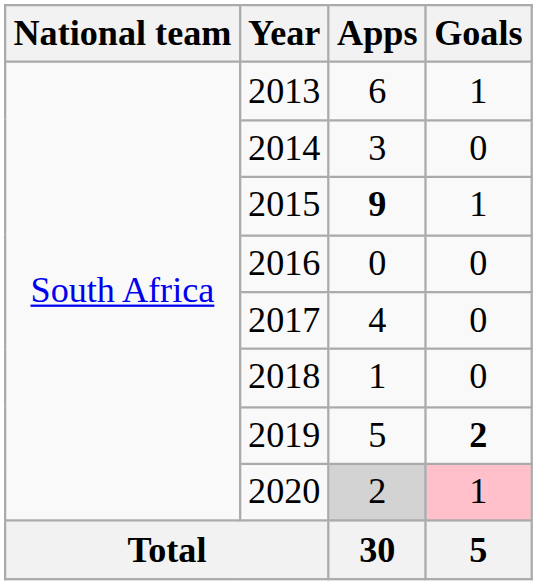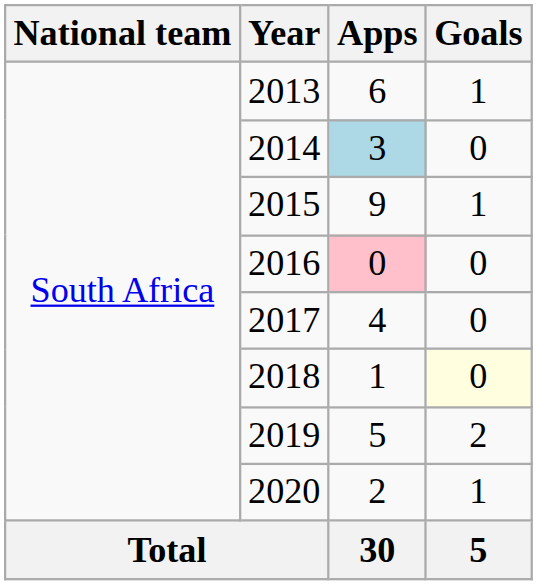(377, 147) no background -> (377, 147) lightblue background
(377, 205) bold -> (377, 205) normal
(377, 262) no background -> (377, 262) pink background
(478, 377) no background -> (478, 377) lightyellow background
(478, 434) bold -> (478, 434) normal
(377, 491) lightgrey background -> (377, 491) no background
(478, 491) pink background -> (478, 491) no background
